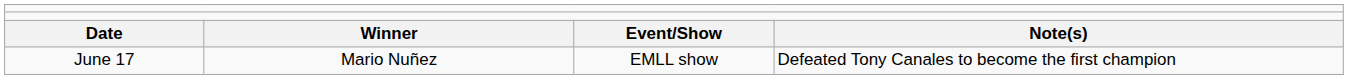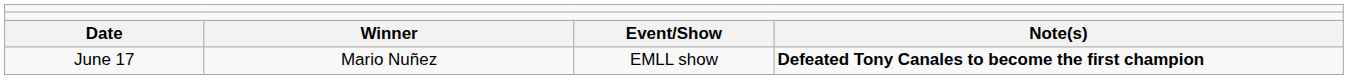(977, 60) normal -> (991, 60) bold
